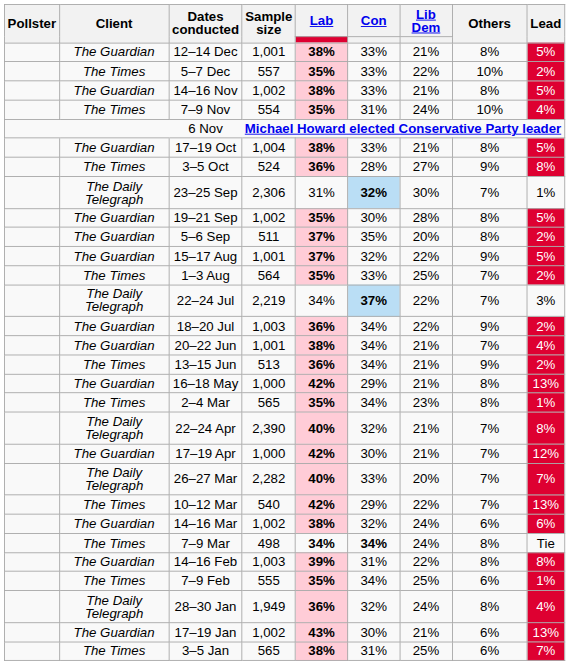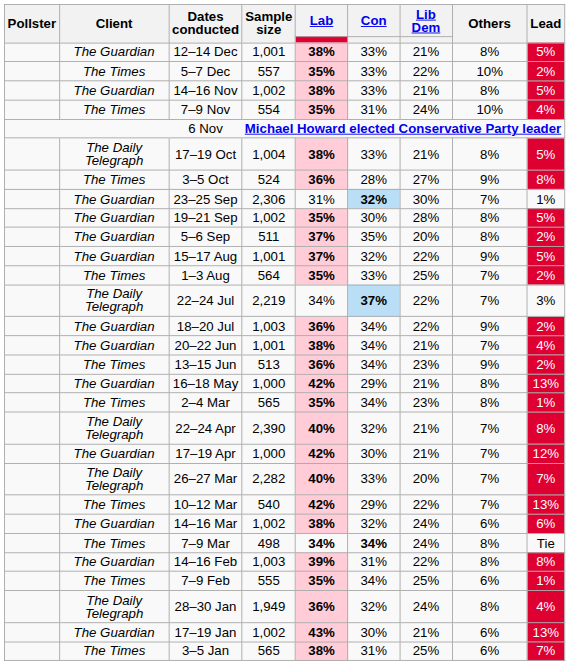(114, 148) The Guardian -> (114, 154) The Daily Telegraph
(114, 193) The Daily Telegraph -> (114, 199) The Guardian
(426, 365) 21% -> (426, 365) 23%
